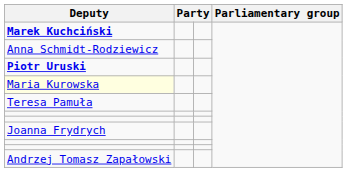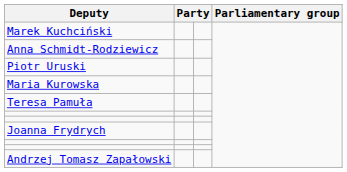(60, 31) bold -> (60, 31) normal
(46, 67) bold -> (46, 67) normal
(53, 85) lightyellow background -> (53, 85) no background
